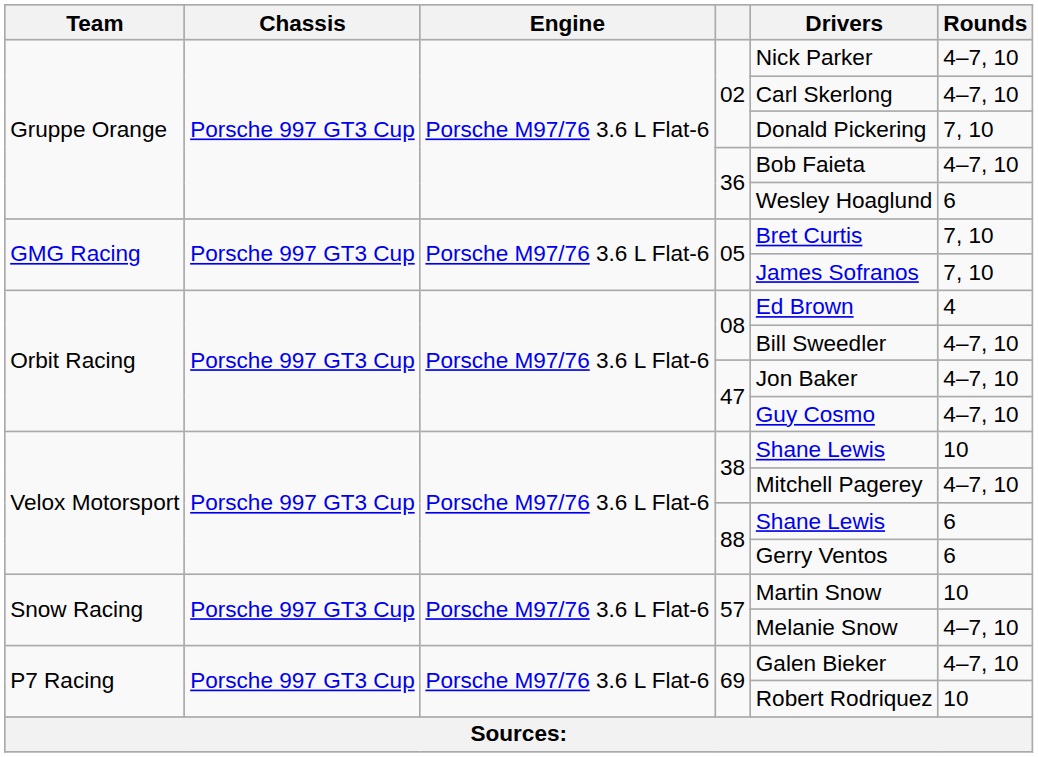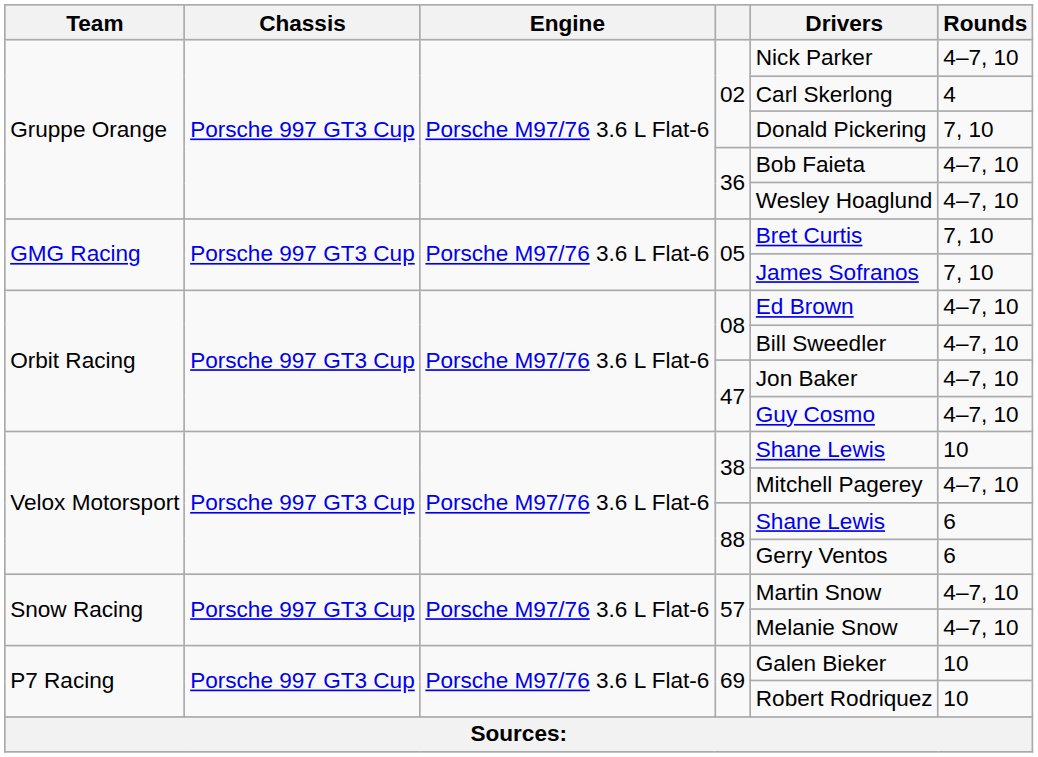(981, 93) 4–7, 10 -> (950, 93) 4
(950, 200) 6 -> (981, 200) 4–7, 10
(950, 307) 4 -> (981, 307) 4–7, 10
(956, 592) 10 -> (981, 592) 4–7, 10
(981, 663) 4–7, 10 -> (956, 663) 10
